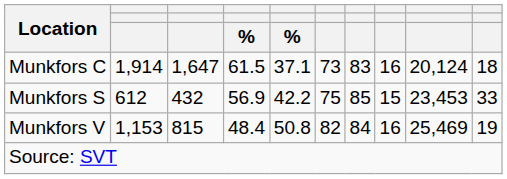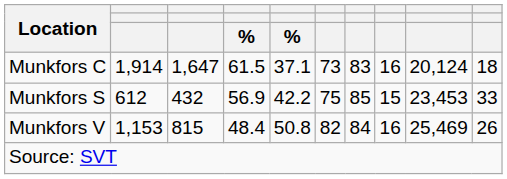(487, 127) 19 -> (487, 127) 26
